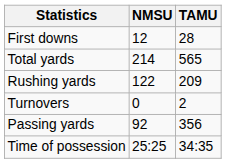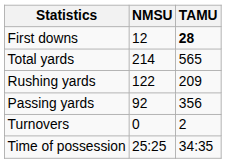(186, 37) normal -> (186, 37) bold
rows swapped: (51, 125) <-> (38, 103)
